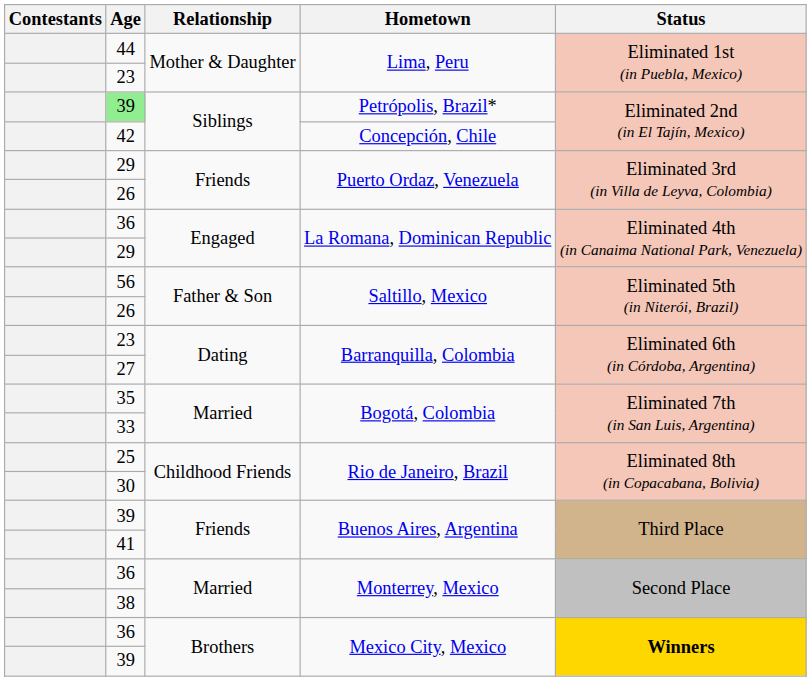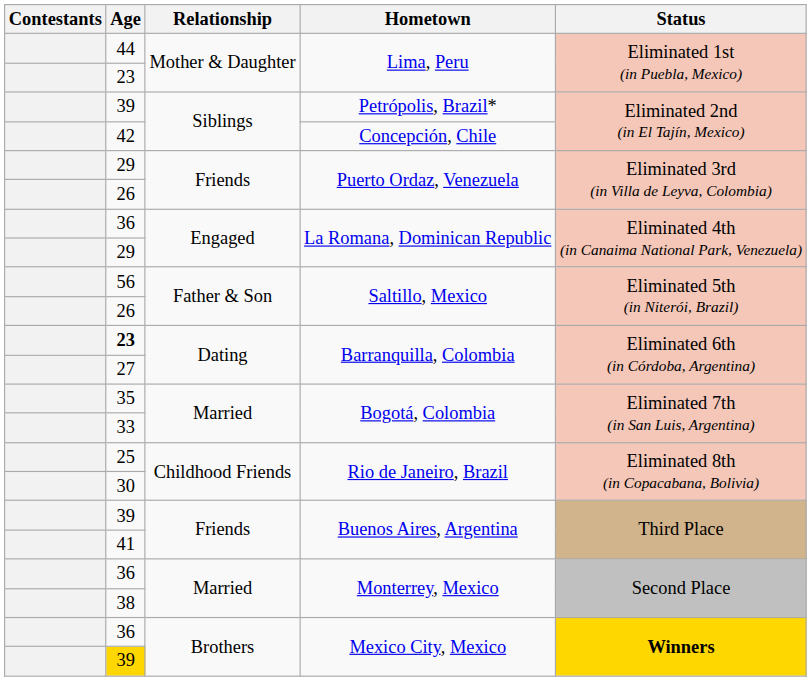(126, 106) lightgreen background -> (126, 106) no background
(126, 340) normal -> (126, 340) bold
(126, 661) no background -> (126, 661) gold background
